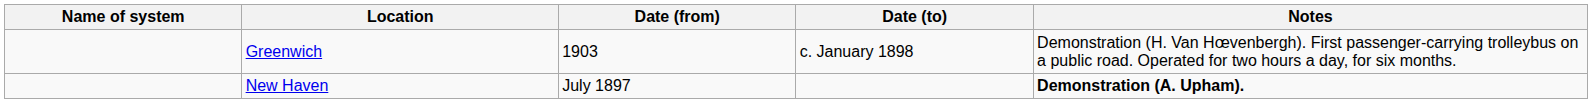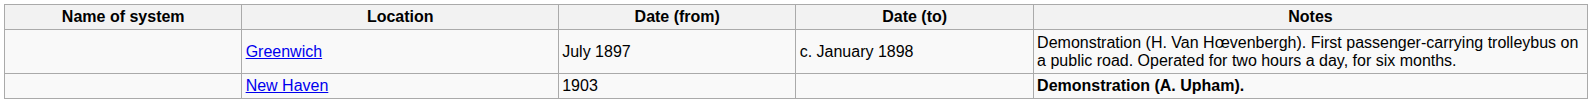(580, 51) 1903 -> (596, 51) July 1897
(596, 85) July 1897 -> (580, 85) 1903
